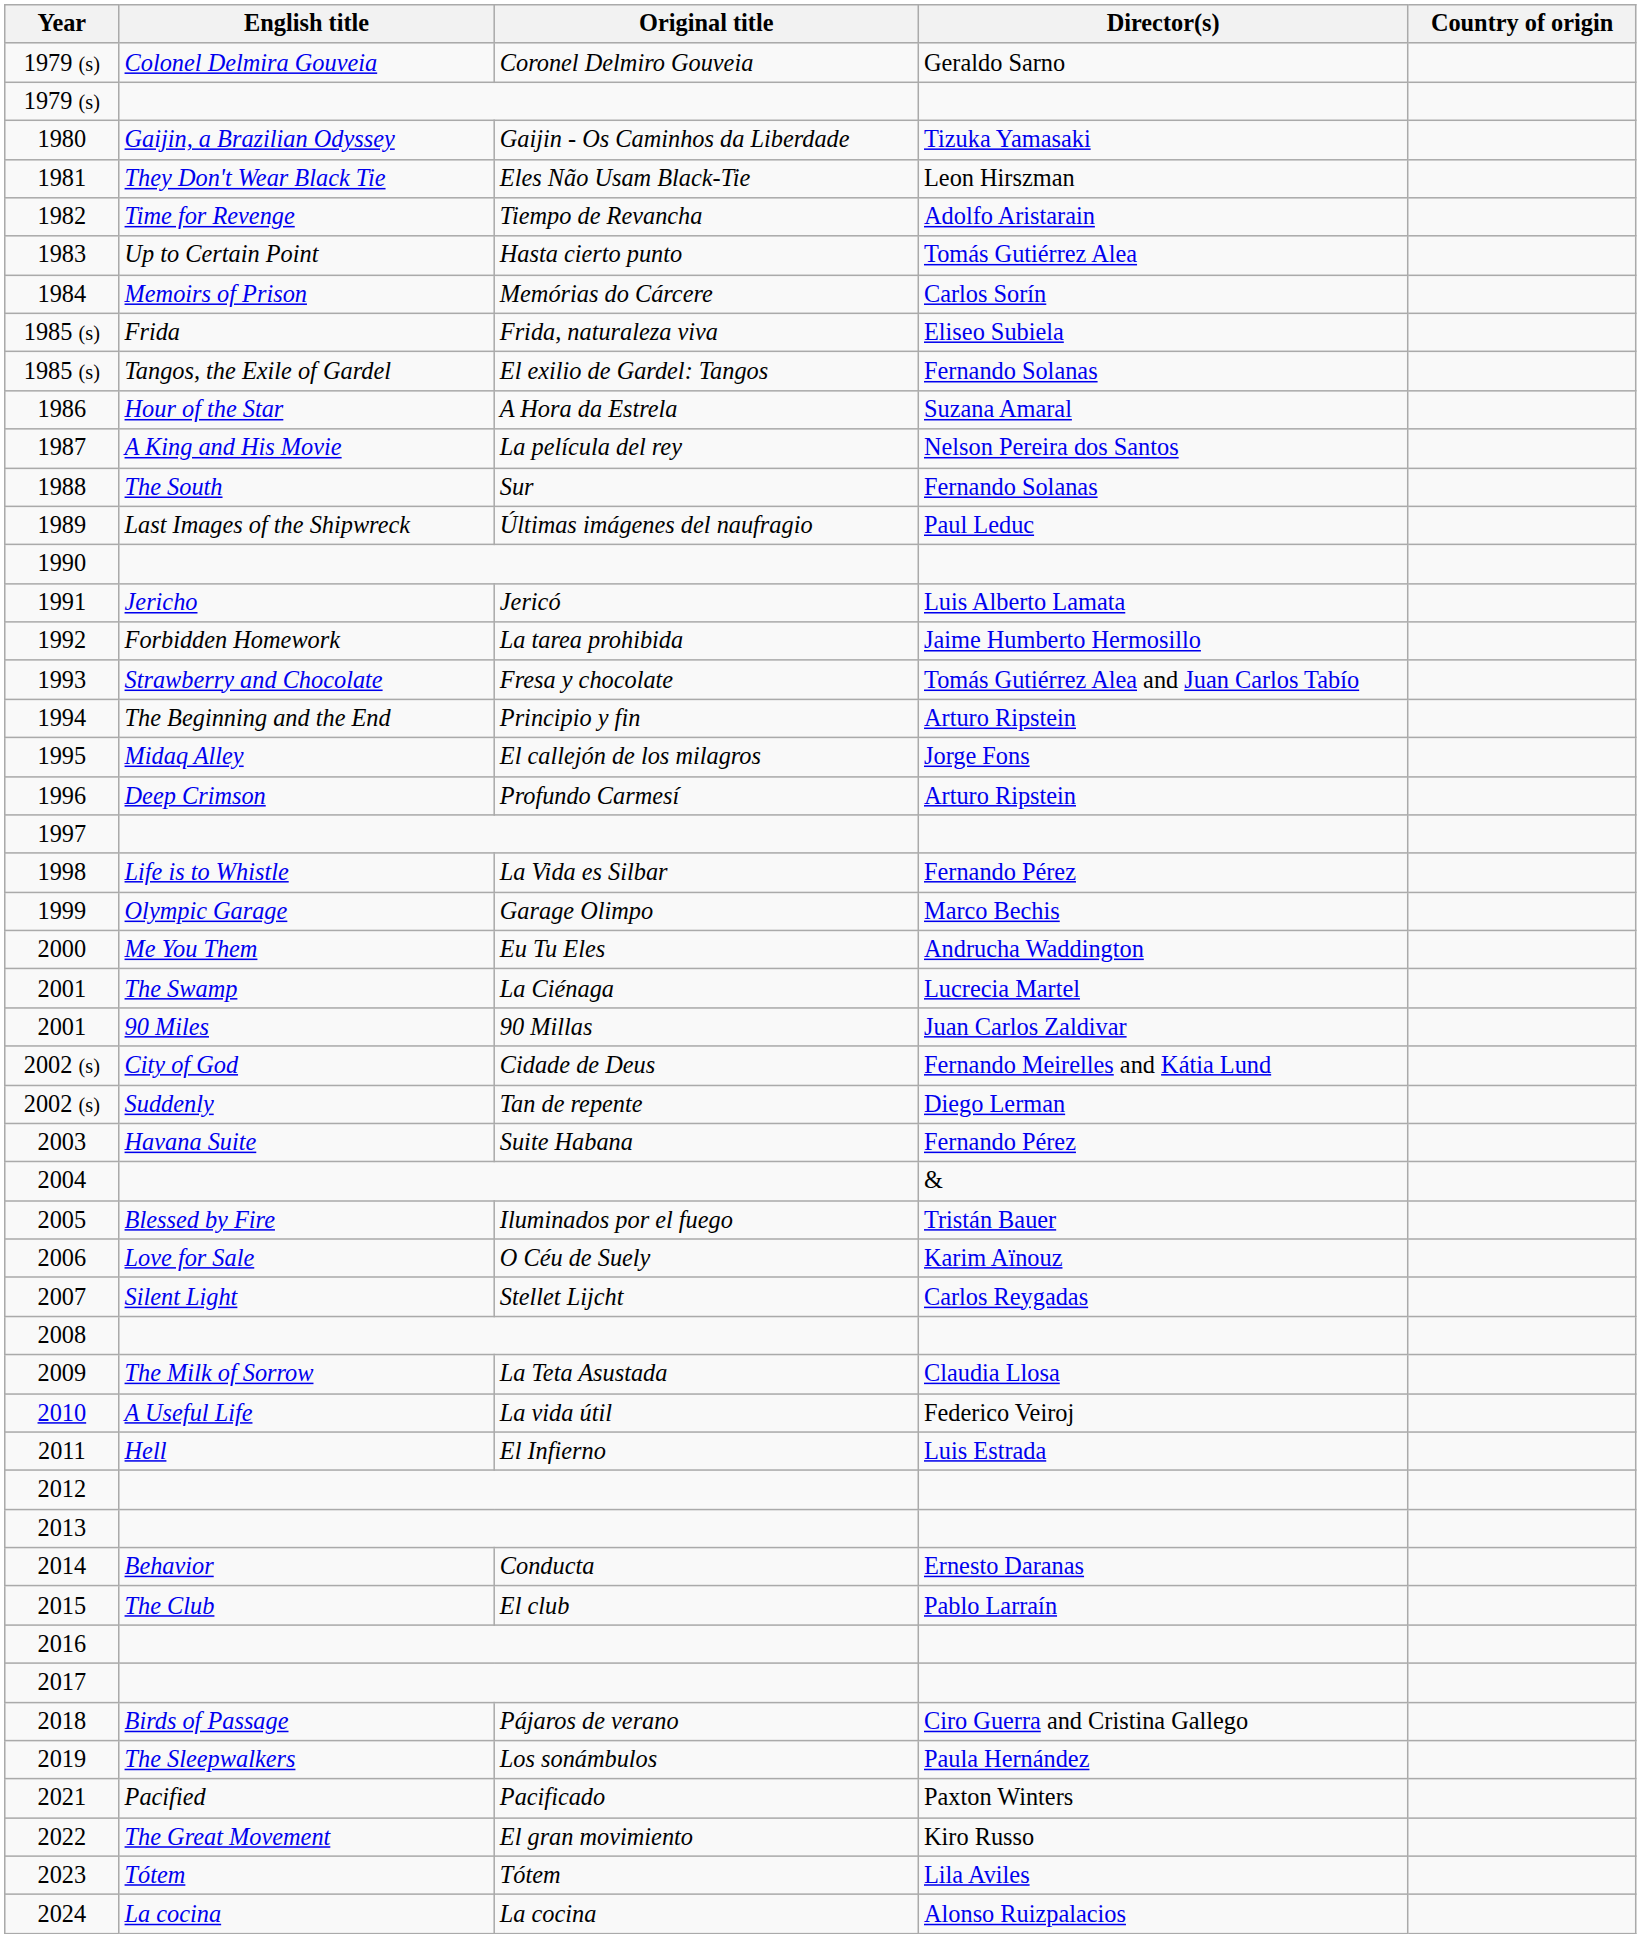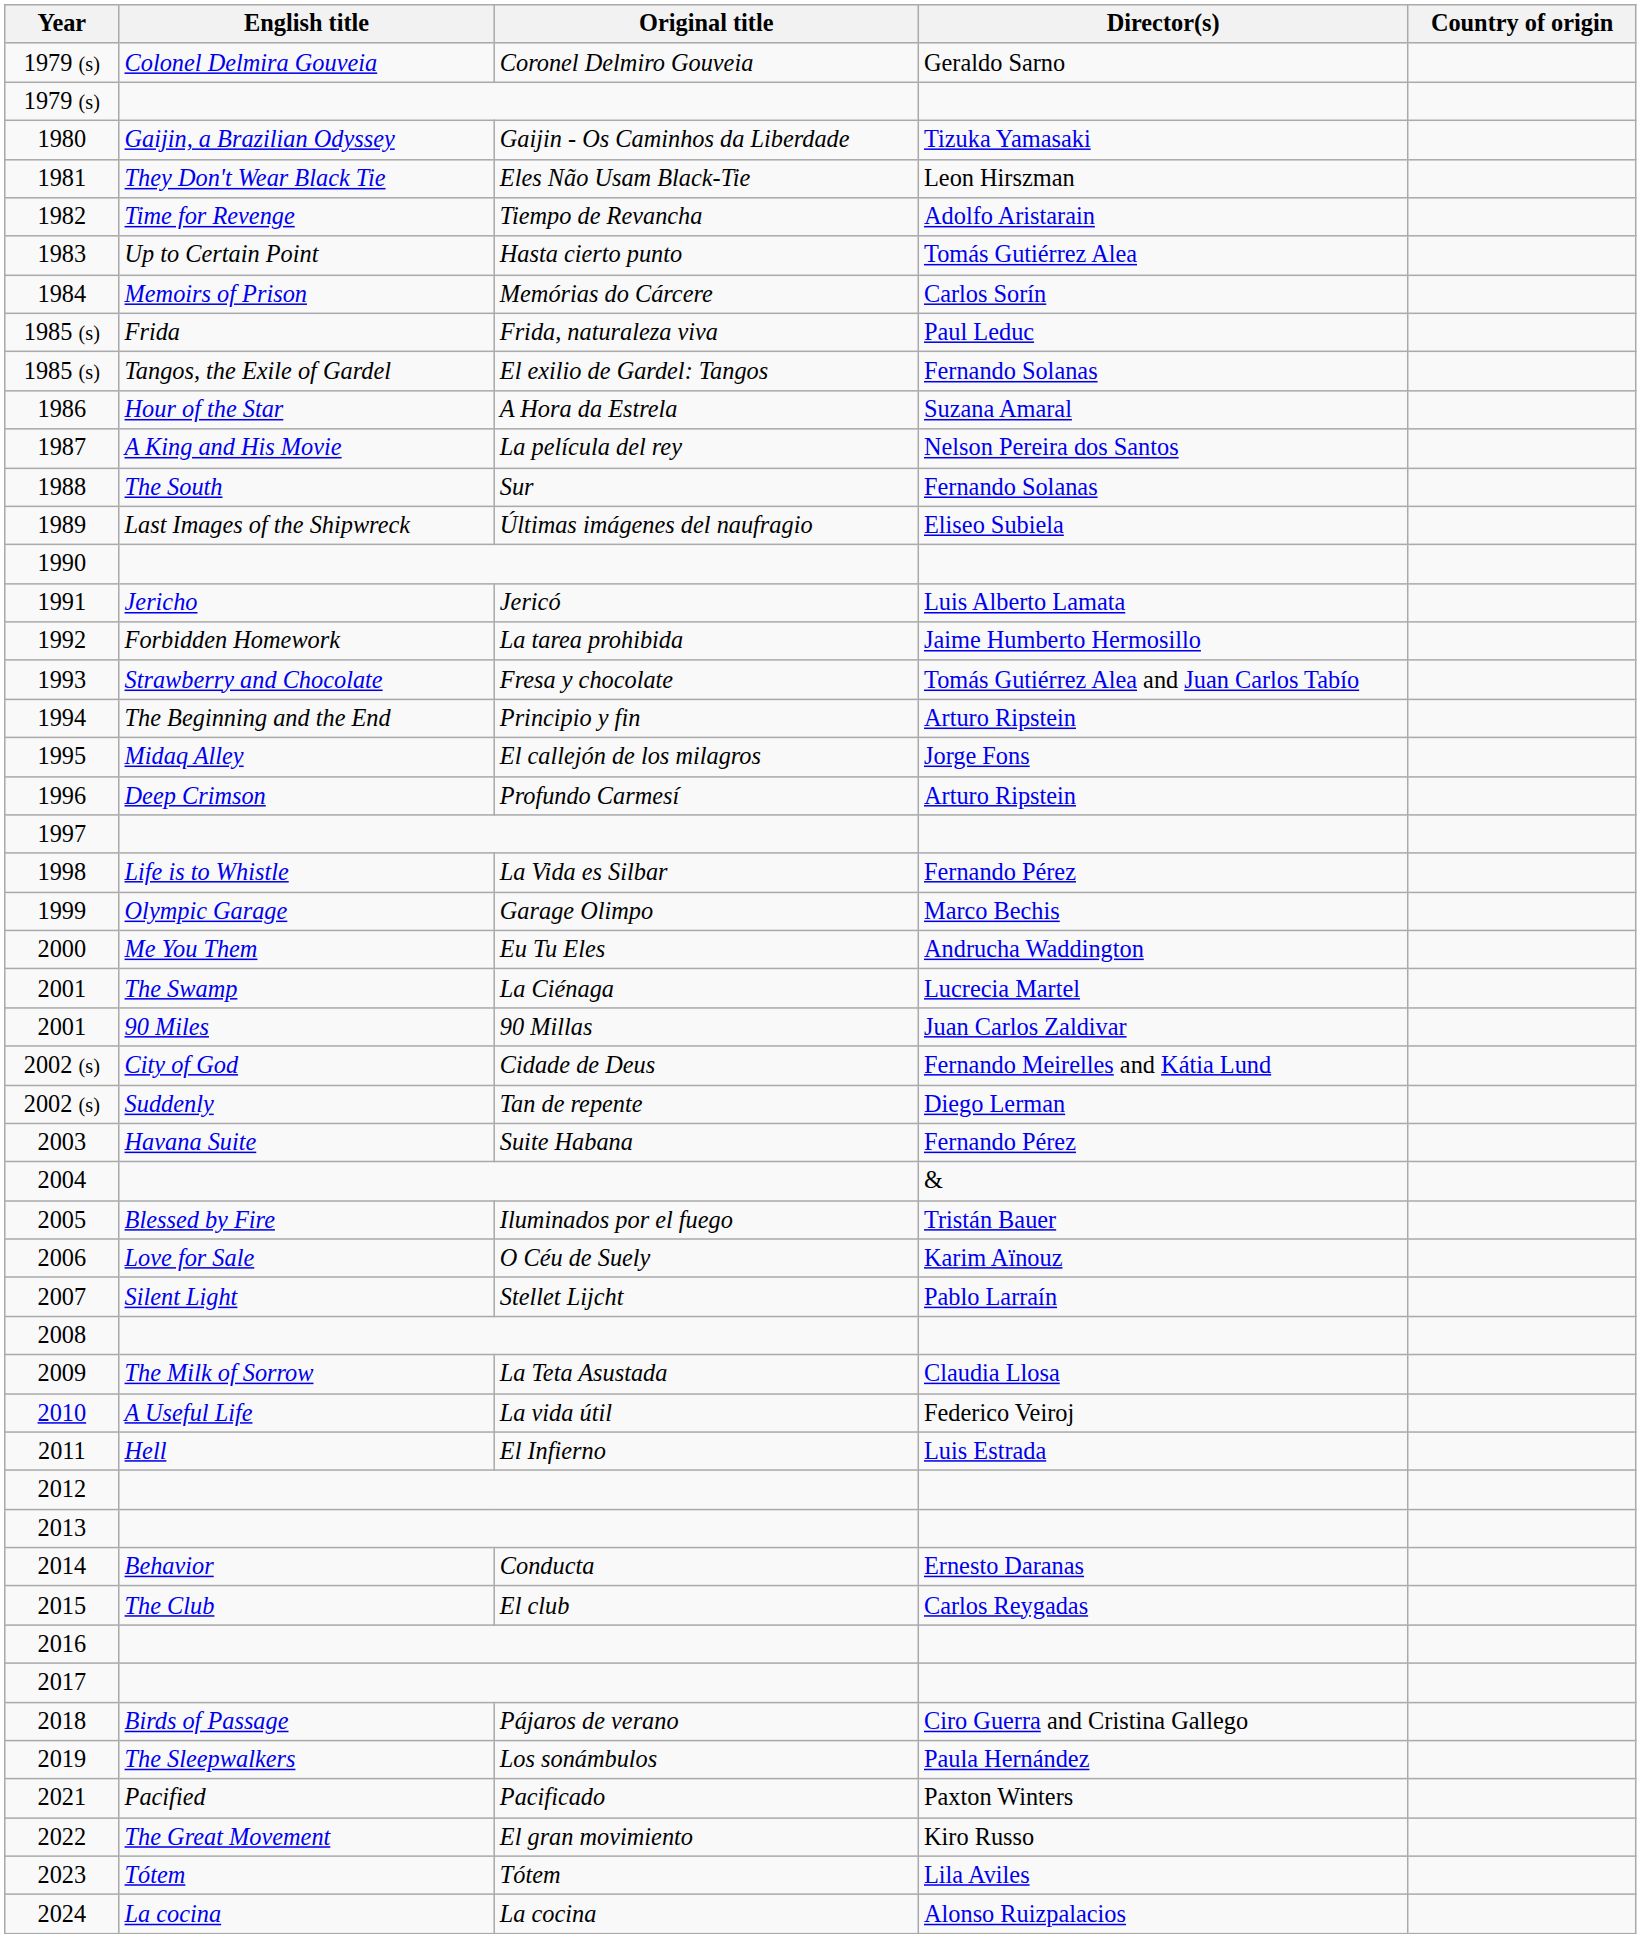(994, 332) Eliseo Subiela -> (979, 332) Paul Leduc
(979, 525) Paul Leduc -> (994, 525) Eliseo Subiela
(1006, 1296) Carlos Reygadas -> (991, 1296) Pablo Larraín
(991, 1605) Pablo Larraín -> (1006, 1605) Carlos Reygadas
